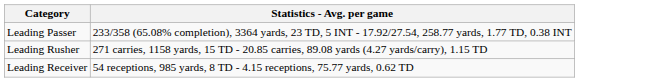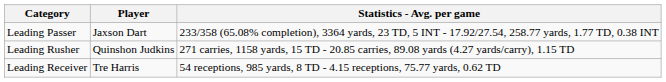+ column: (134, 13)
